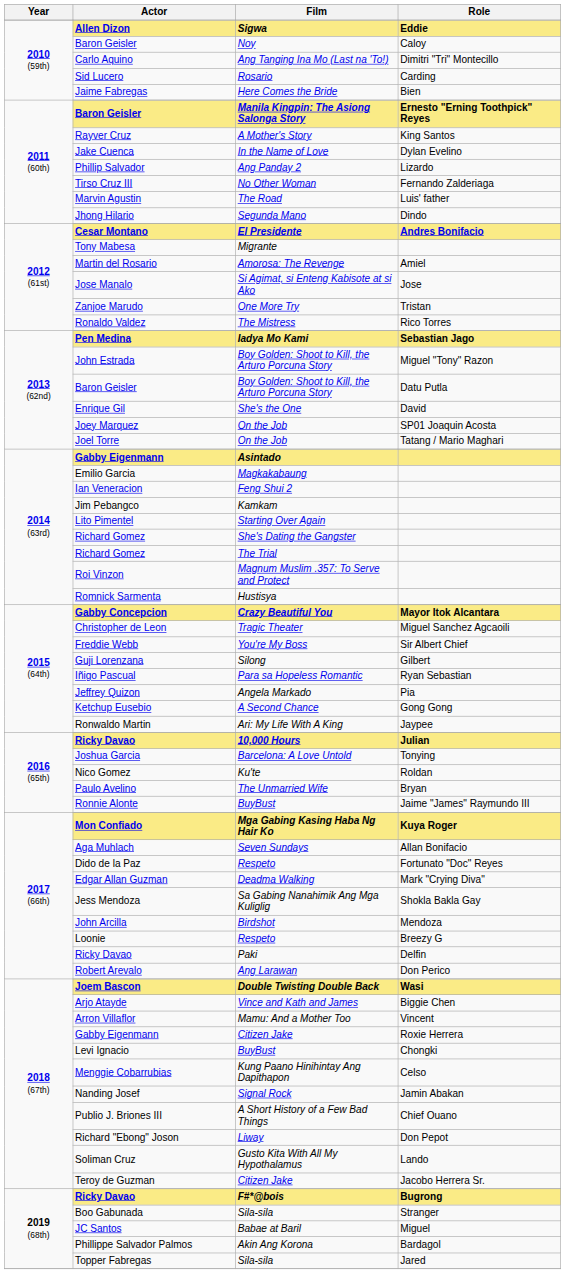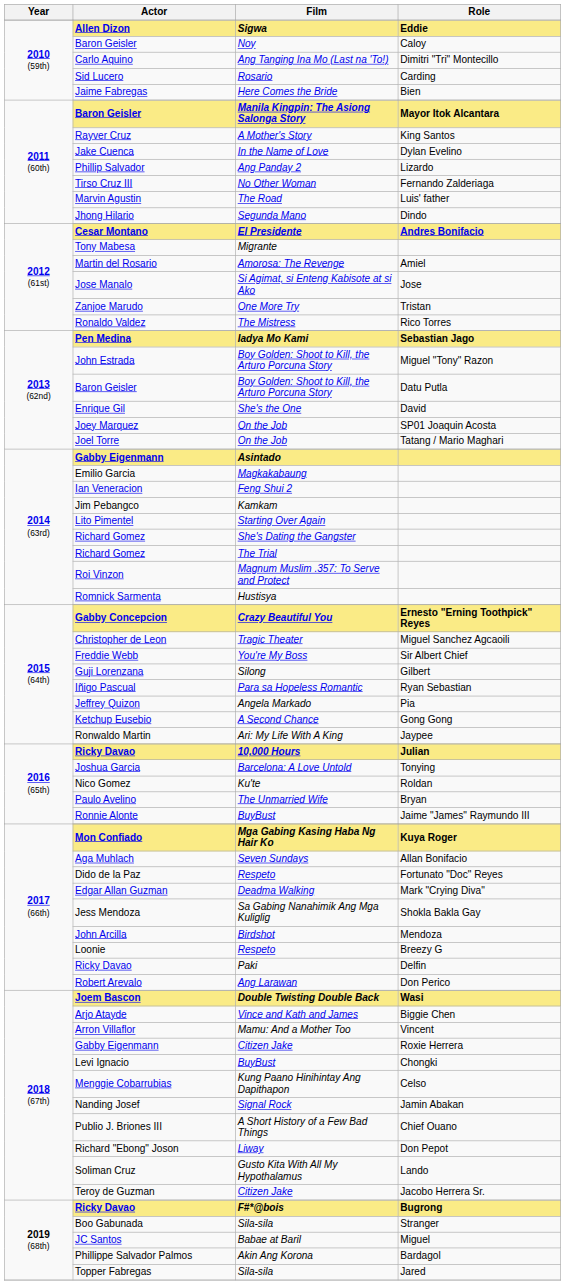(466, 114) Ernesto "Erning Toothpick" Reyes -> (450, 114) Mayor Itok Alcantara
(450, 612) Mayor Itok Alcantara -> (466, 618) Ernesto "Erning Toothpick" Reyes
